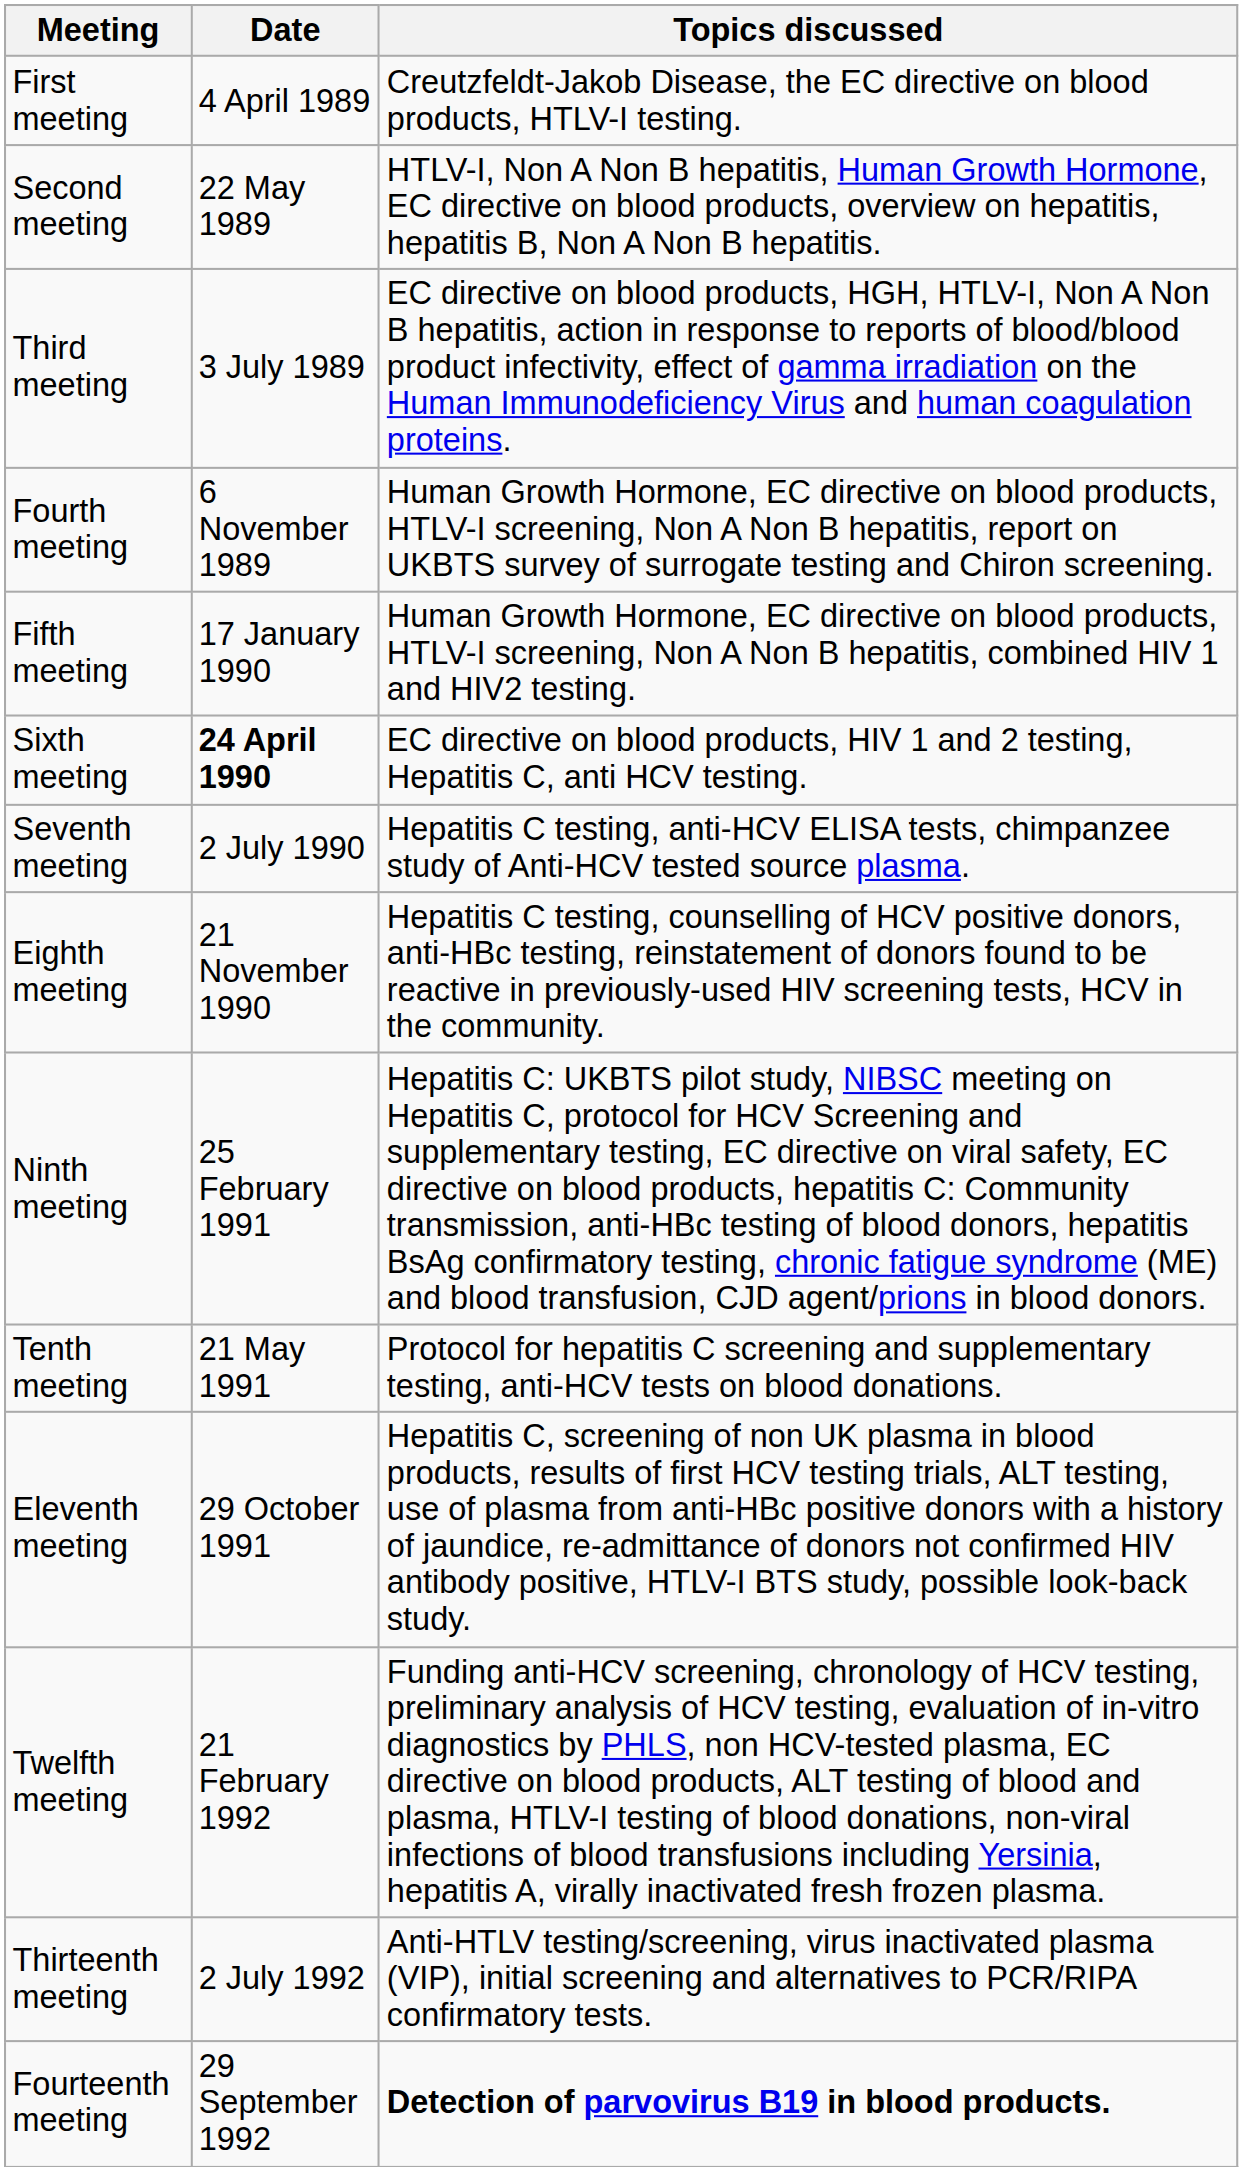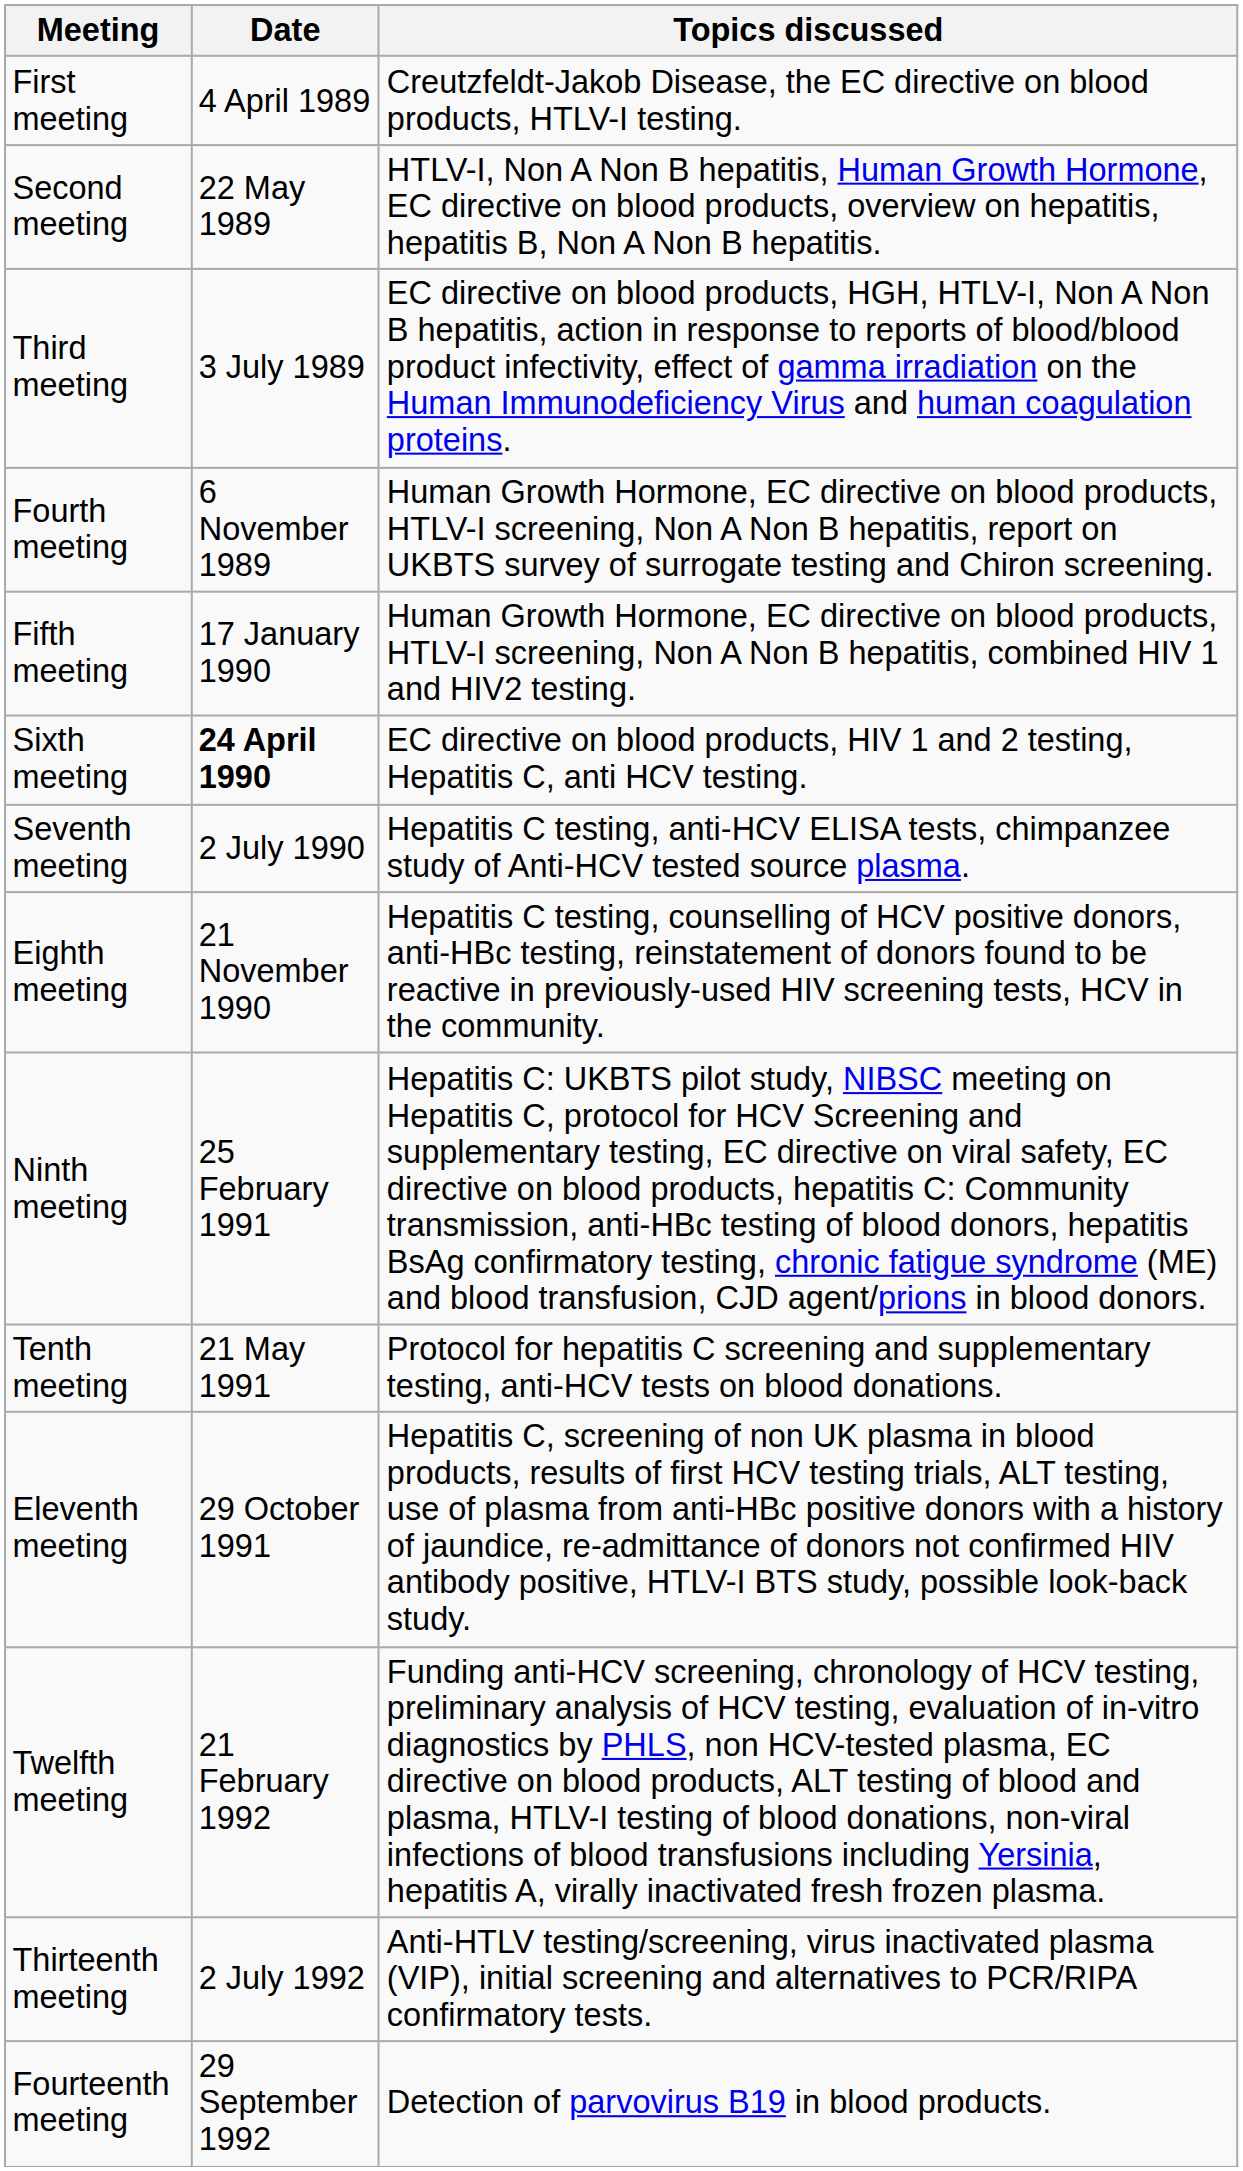(749, 2103) bold -> (719, 2103) normal
